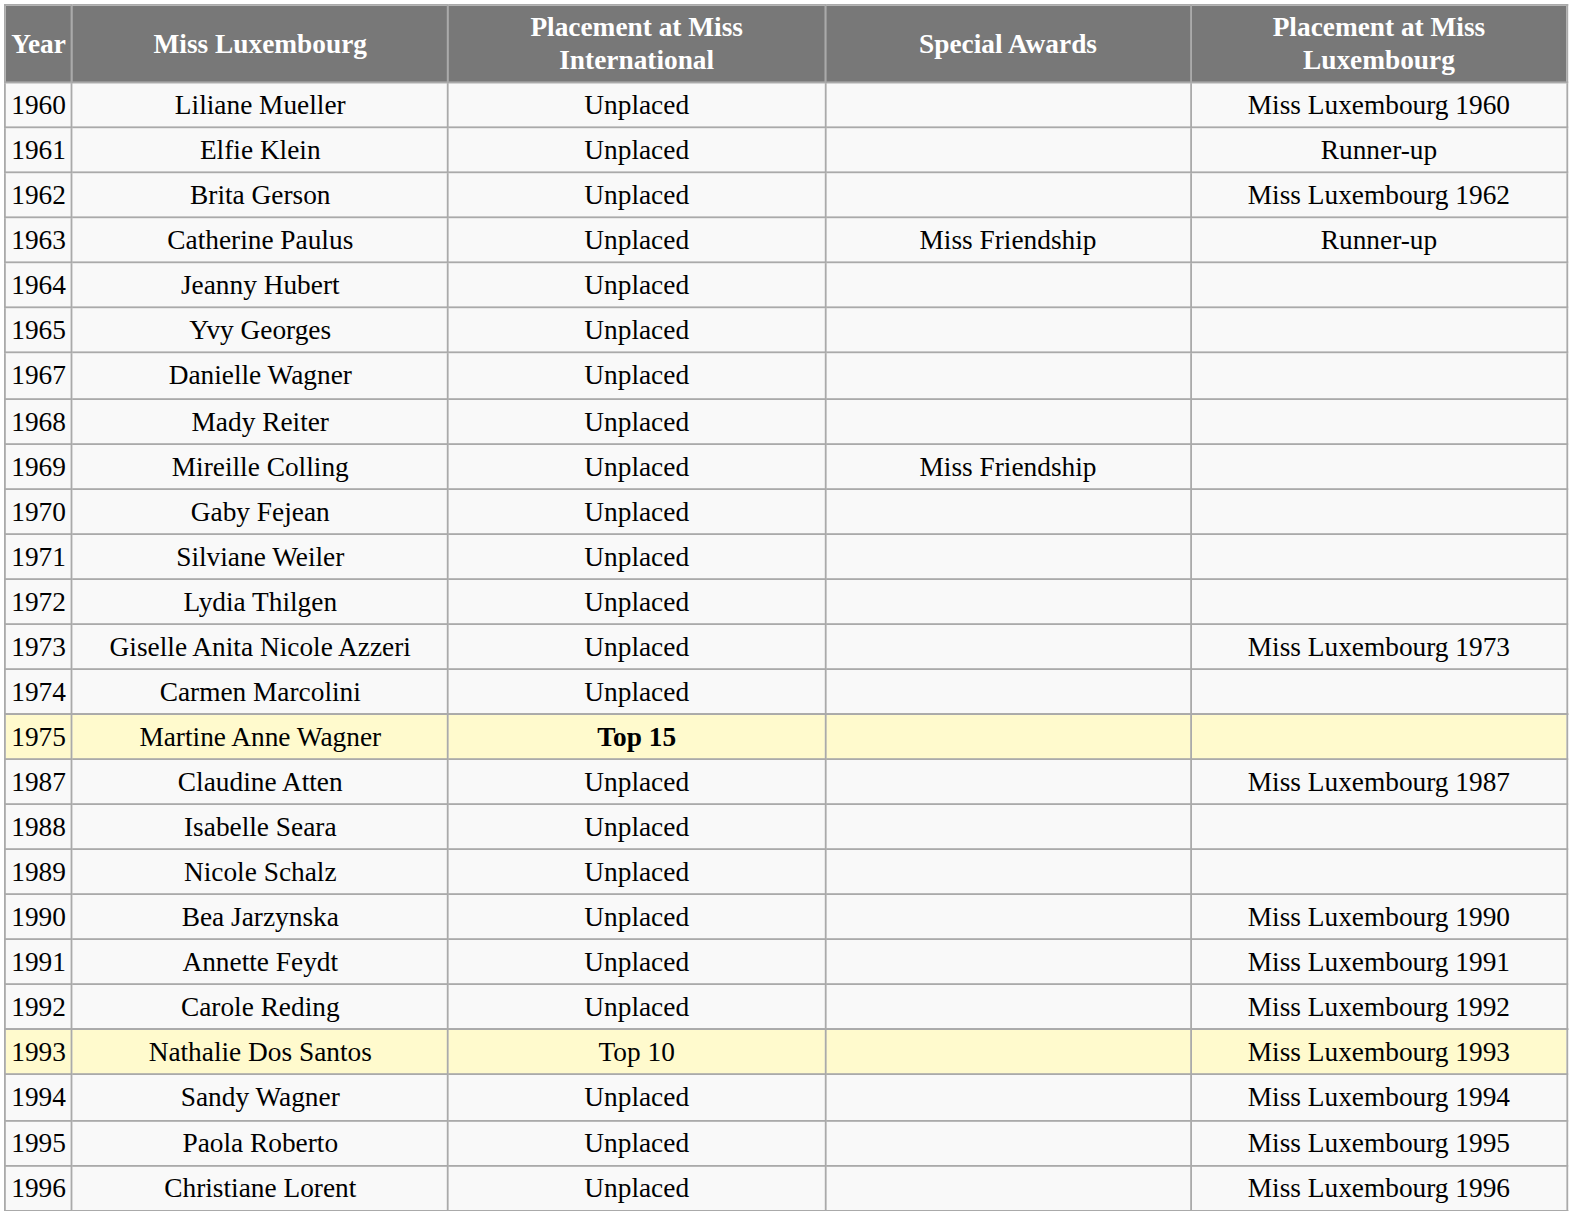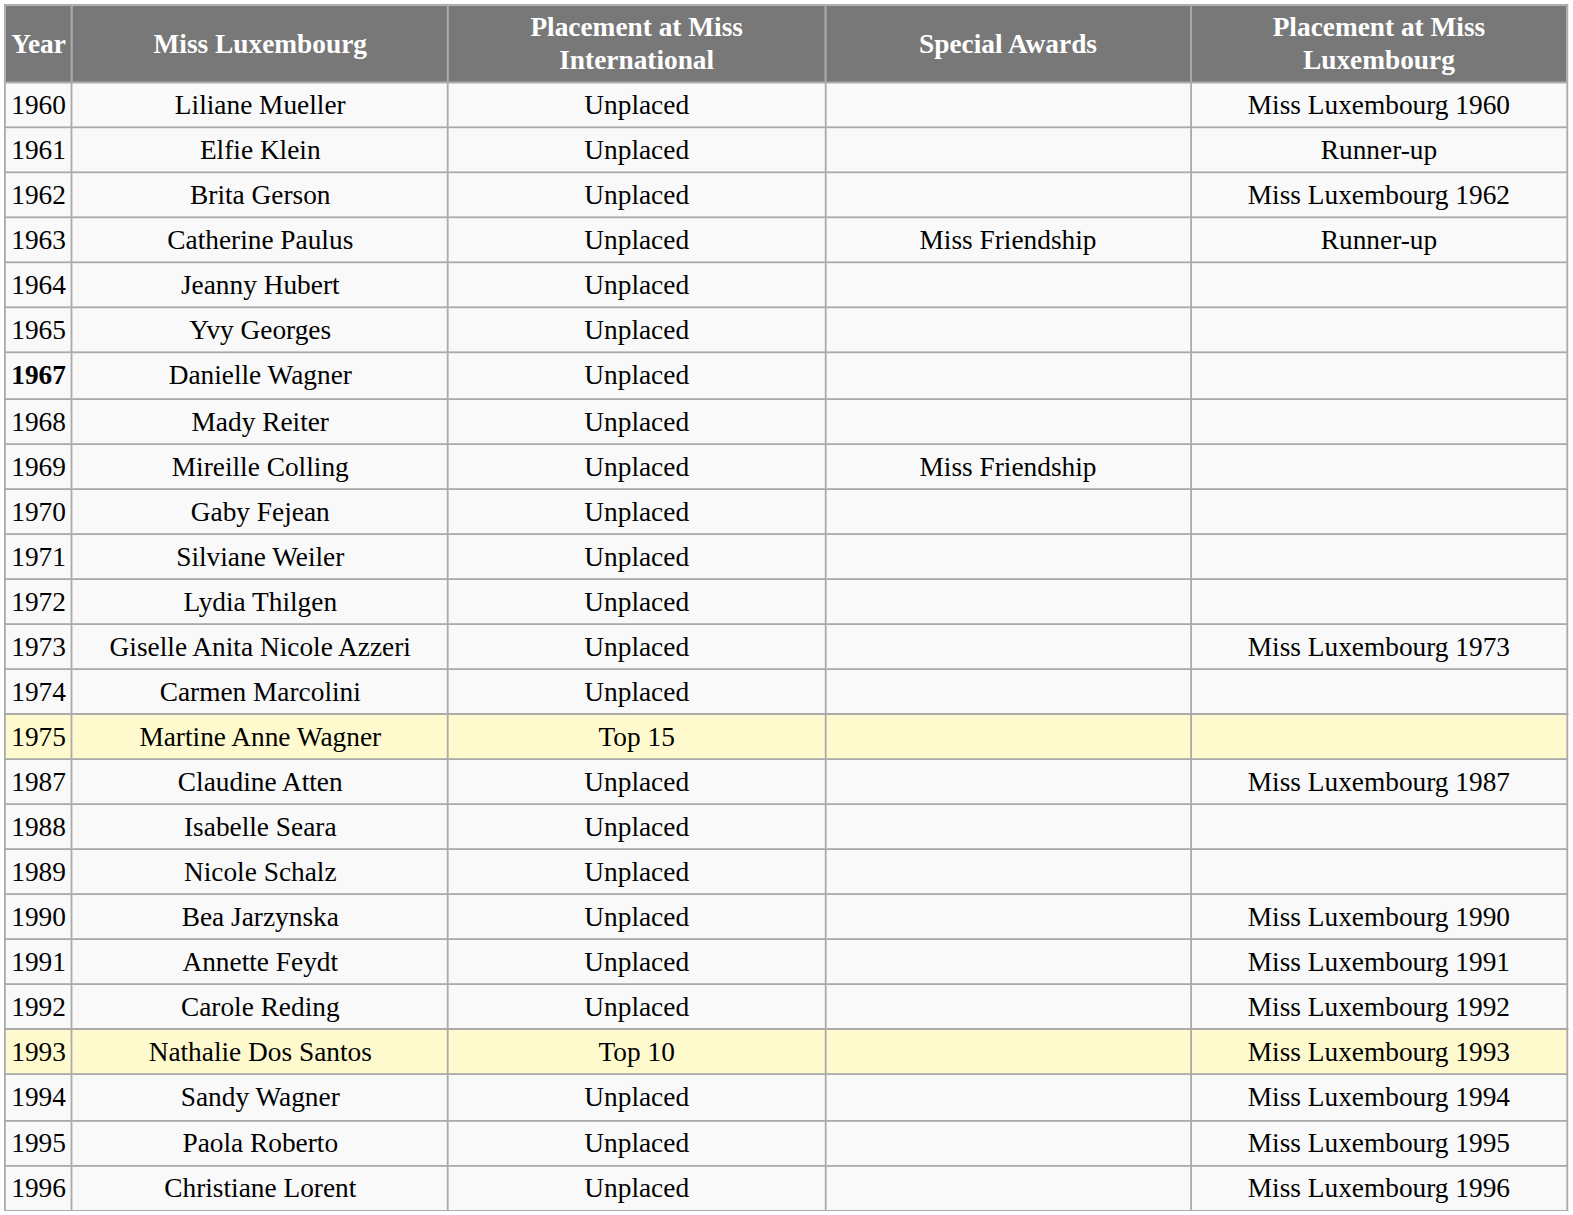(39, 375) normal -> (39, 375) bold
(637, 736) bold -> (637, 736) normal
